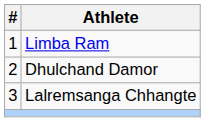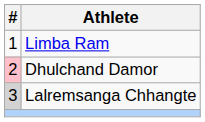(13, 69) no background -> (13, 69) pink background
(13, 95) no background -> (13, 95) lightgrey background
